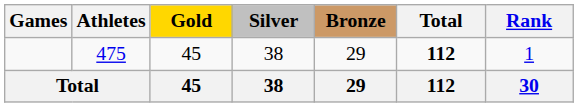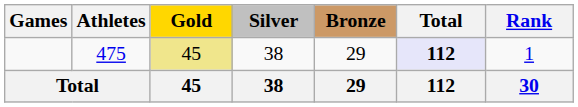(191, 53) no background -> (191, 53) khaki background
(441, 53) no background -> (441, 53) lavender background
